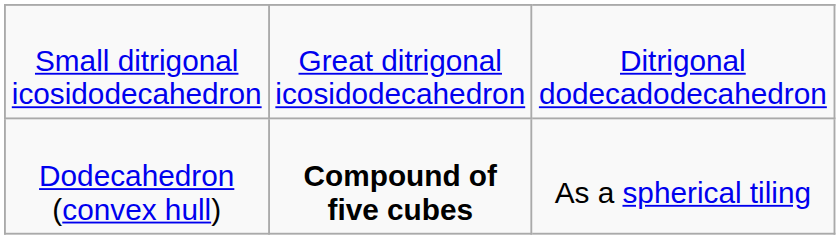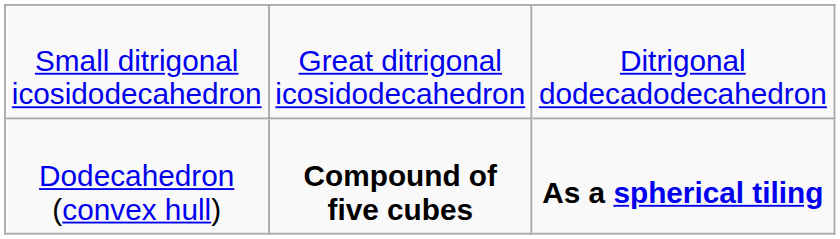(683, 192) normal -> (683, 192) bold
